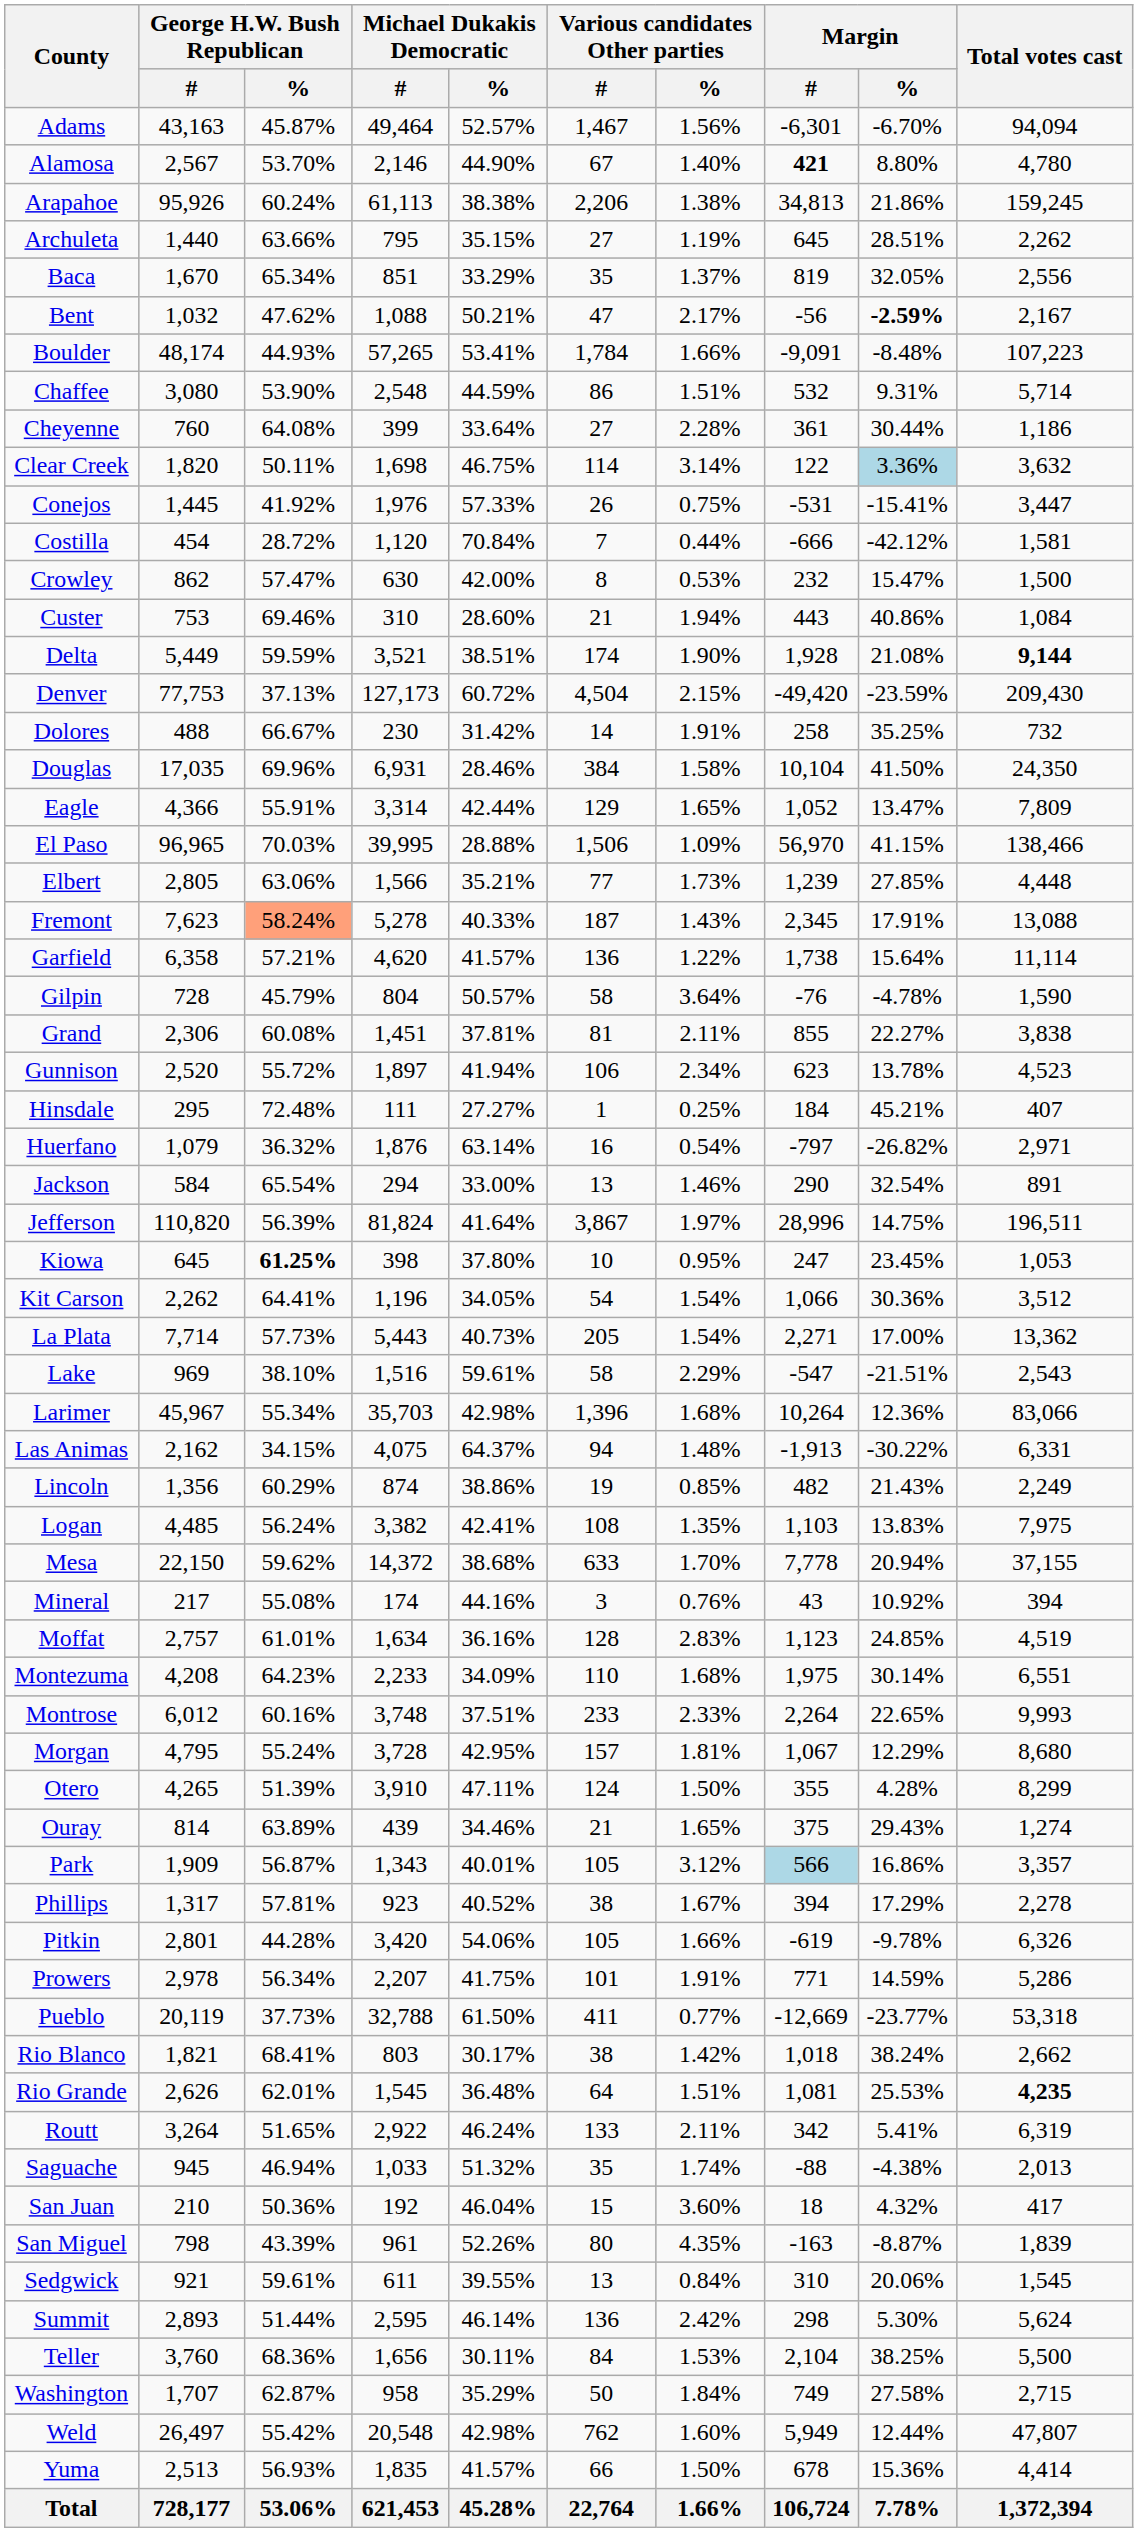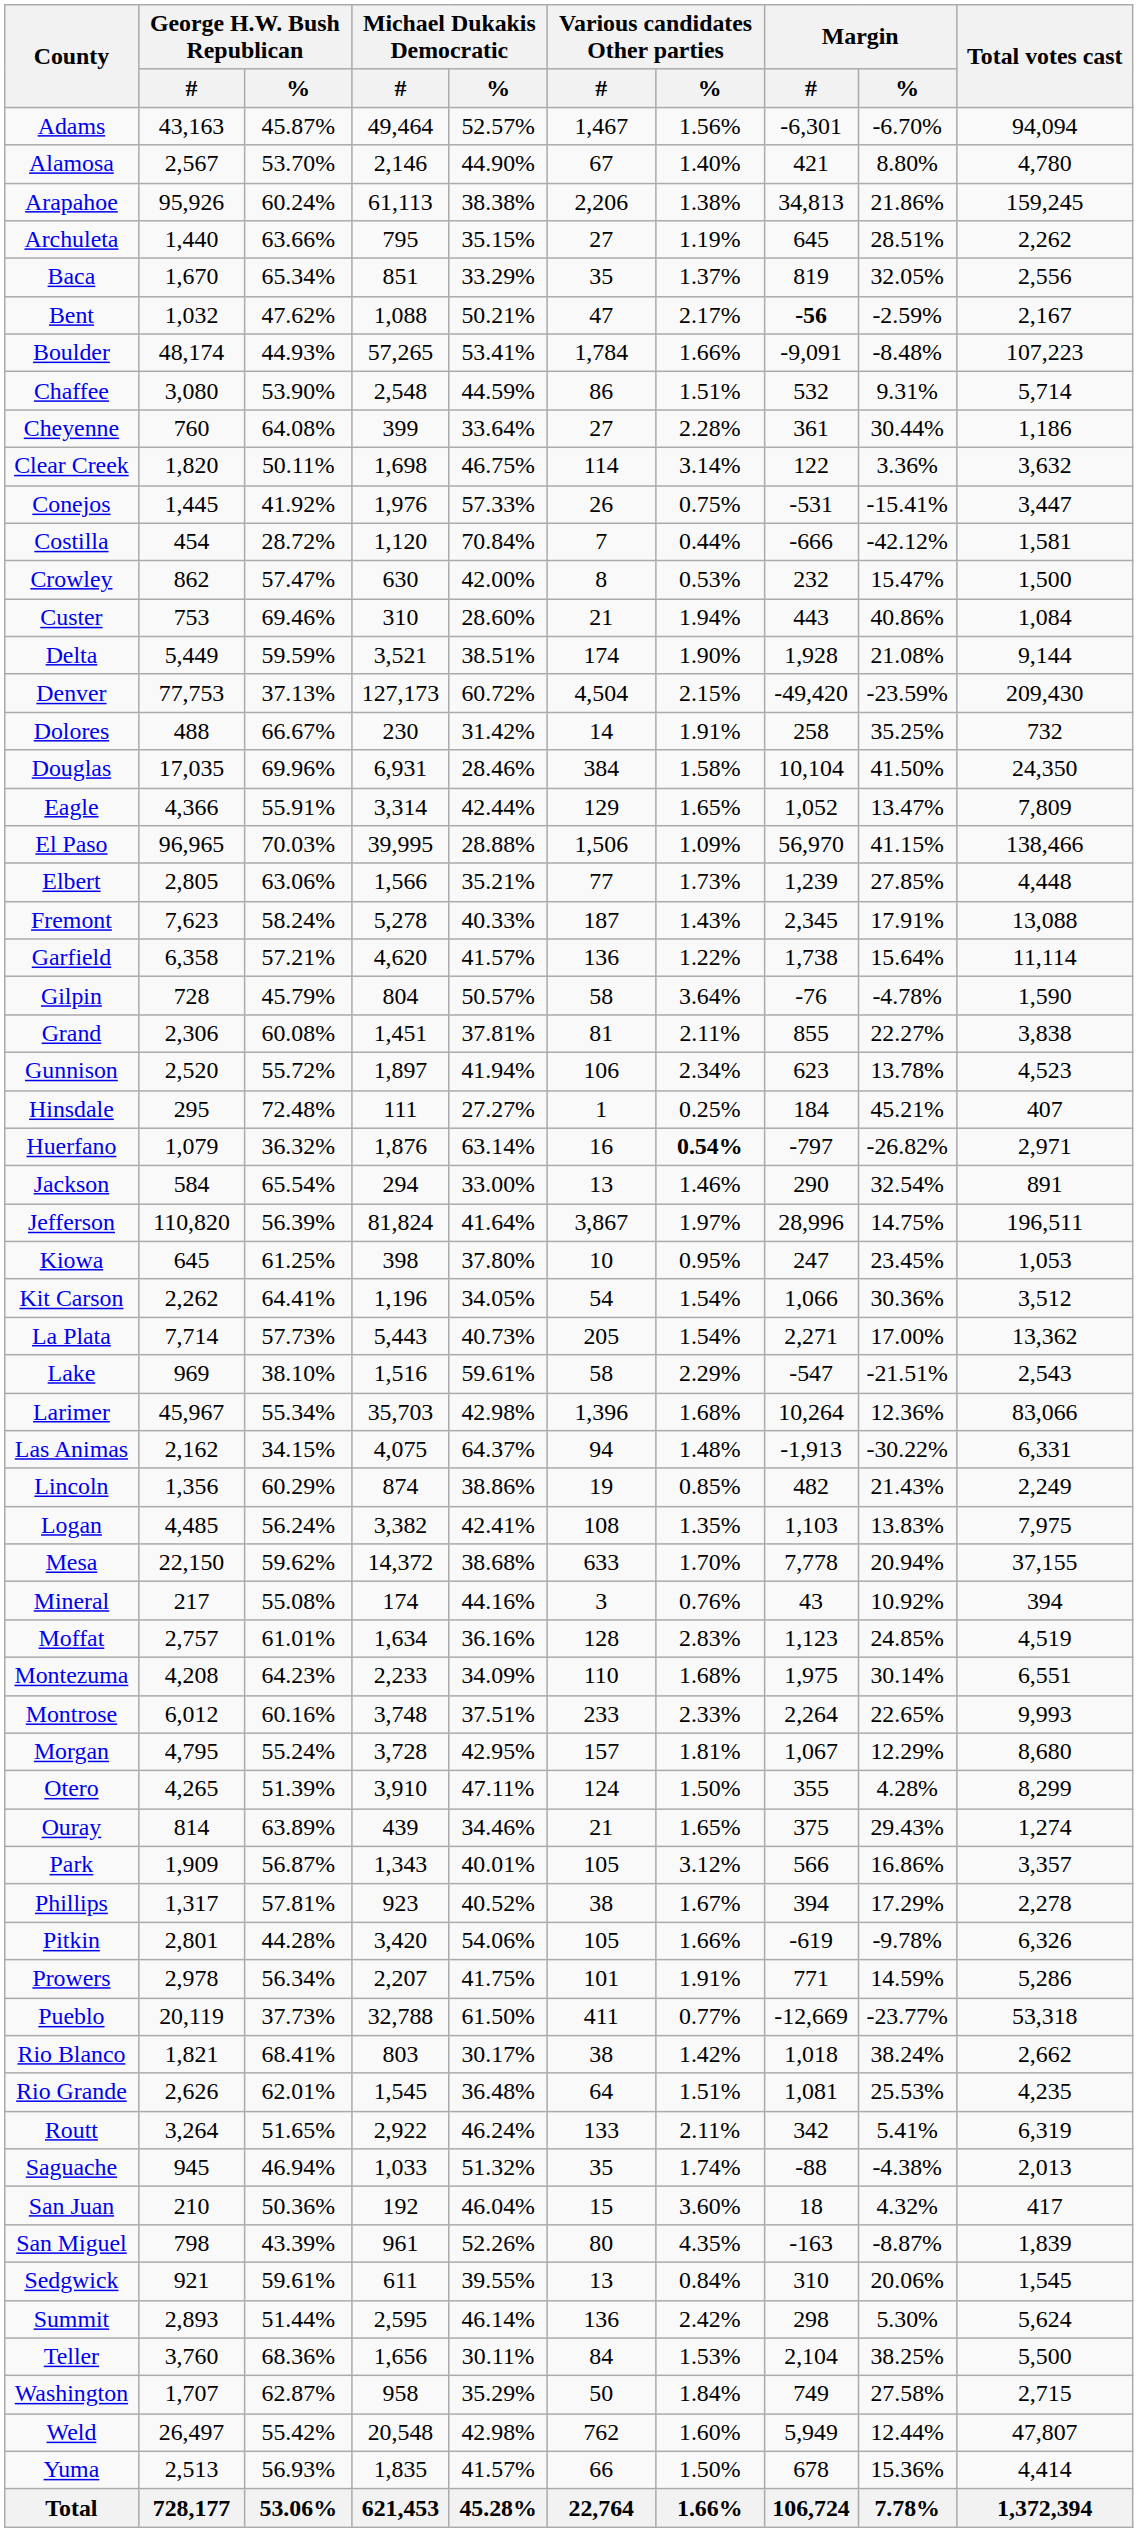(811, 163) bold -> (811, 163) normal
(811, 314) normal -> (811, 314) bold
(907, 314) bold -> (907, 314) normal
(907, 466) lightblue background -> (907, 466) no background
(1045, 655) bold -> (1045, 655) normal
(298, 919) lightsalmon background -> (298, 919) no background
(710, 1146) normal -> (710, 1146) bold
(298, 1260) bold -> (298, 1260) normal
(811, 1865) lightblue background -> (811, 1865) no background
(1045, 2091) bold -> (1045, 2091) normal
